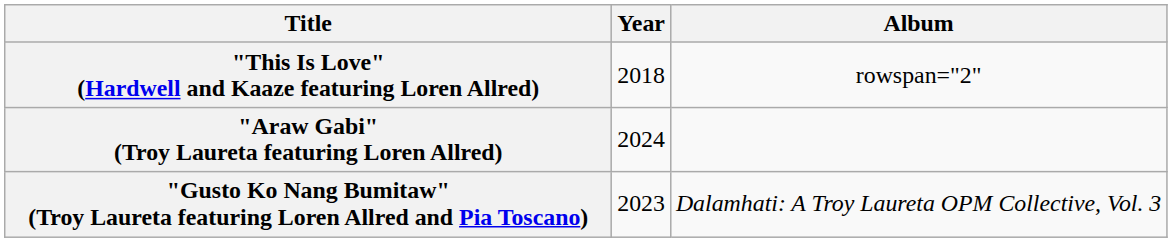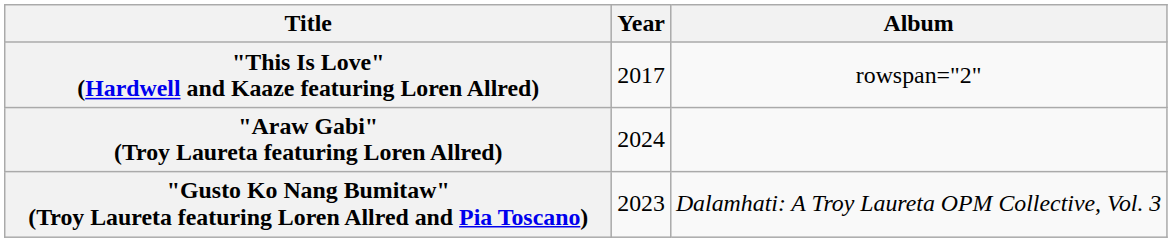(641, 74) 2018 -> (641, 74) 2017
